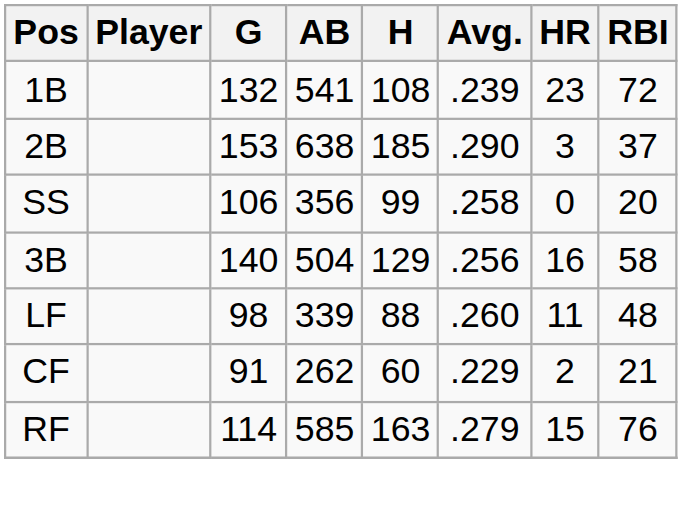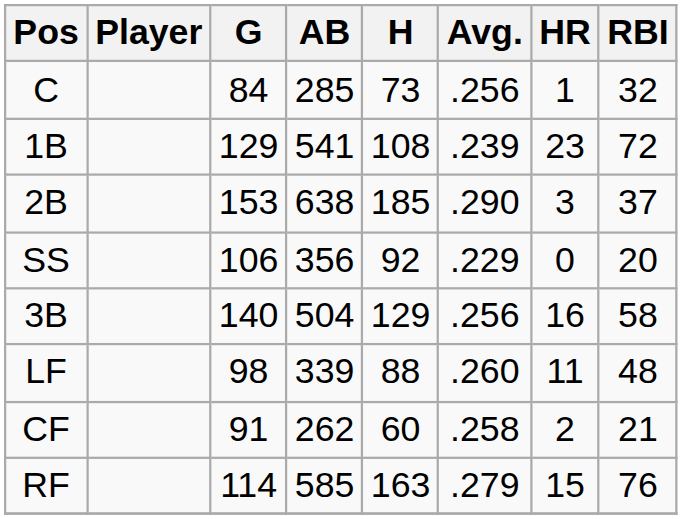+ row: (46, 89)
(249, 89) 132 -> (249, 145) 129
(401, 202) 99 -> (401, 259) 92
(485, 202) .258 -> (485, 259) .229
(485, 372) .229 -> (485, 428) .258
